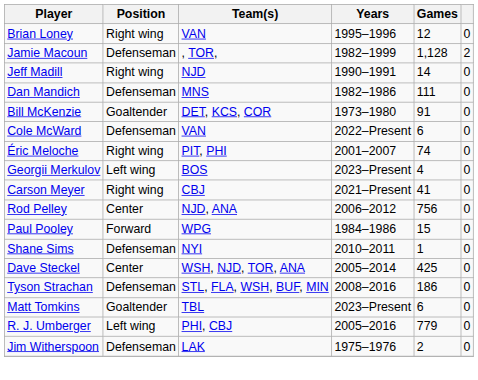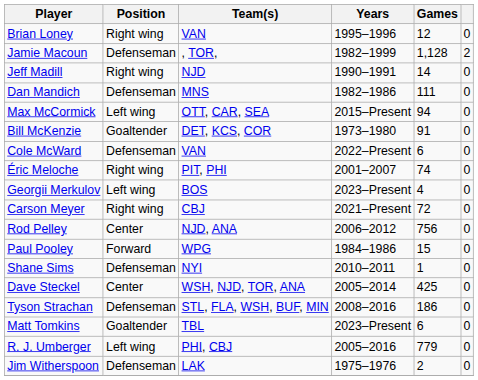+ row: (51, 111)
(424, 190) 41 -> (424, 209) 72
